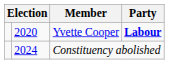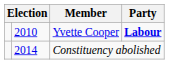(26, 31) 2020 -> (26, 31) 2010
(26, 50) 2024 -> (26, 50) 2014
